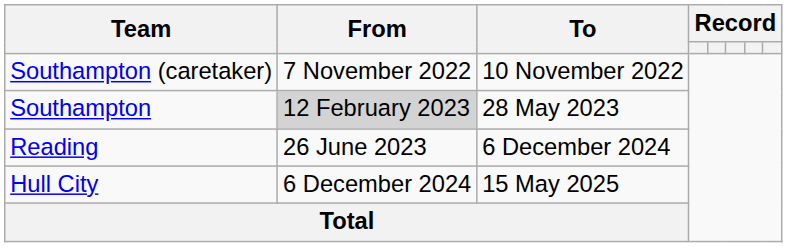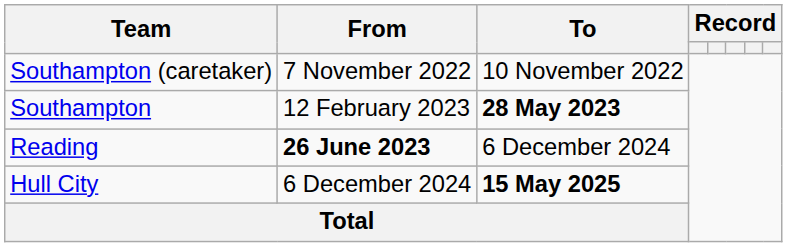(377, 109) lightgrey background -> (377, 109) no background
(551, 109) normal -> (551, 109) bold
(355, 146) normal -> (357, 146) bold
(551, 184) normal -> (551, 184) bold
